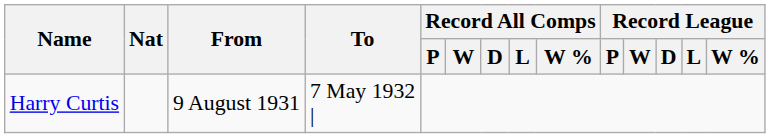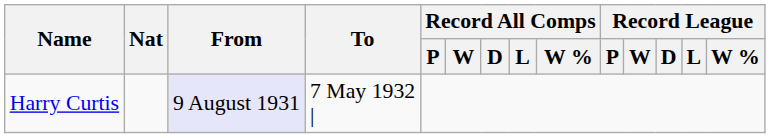(236, 103) no background -> (236, 103) lavender background
